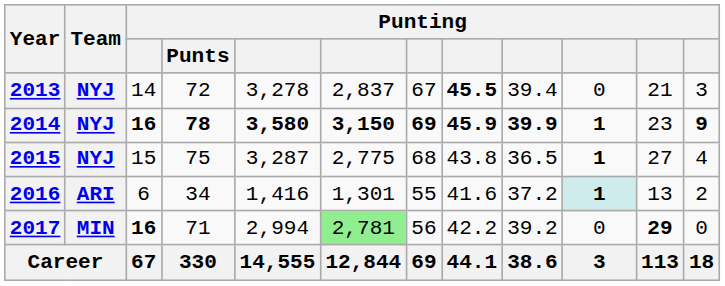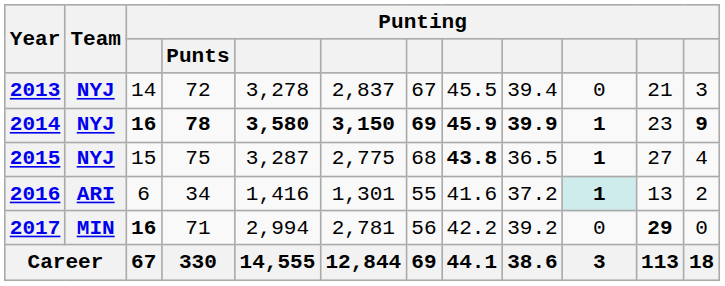(472, 91) bold -> (472, 91) normal
(472, 159) normal -> (472, 159) bold
(363, 228) lightgreen background -> (363, 228) no background
